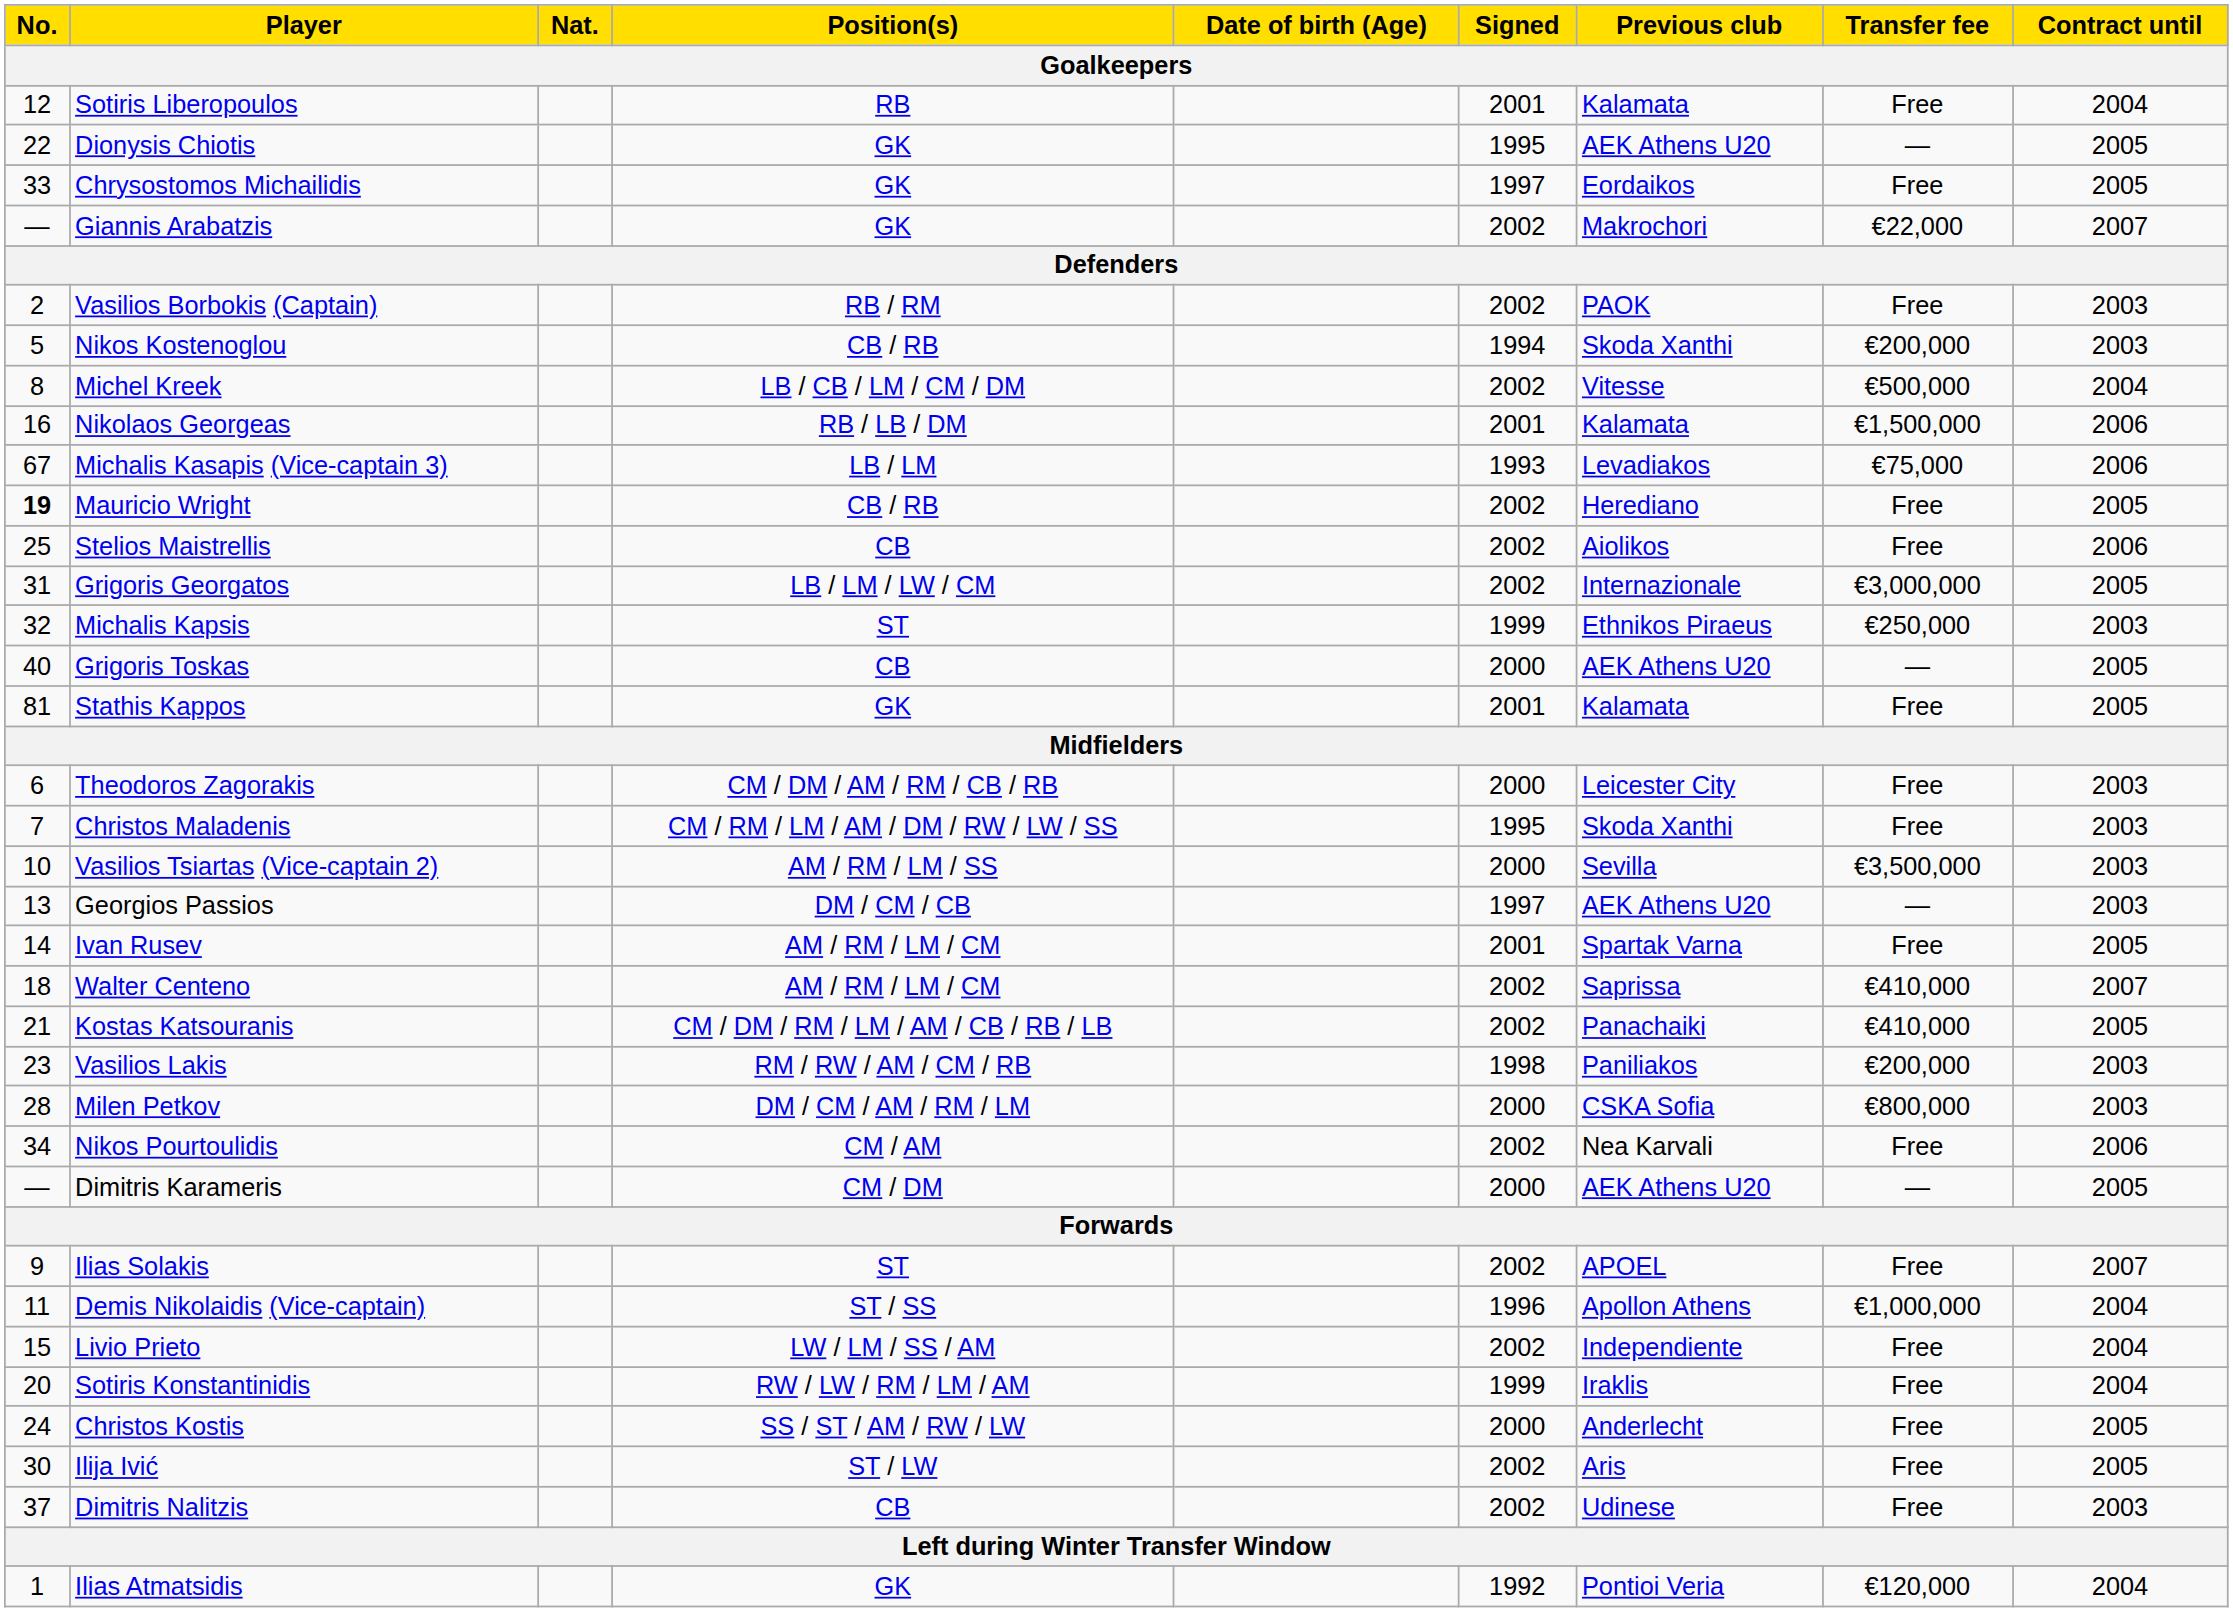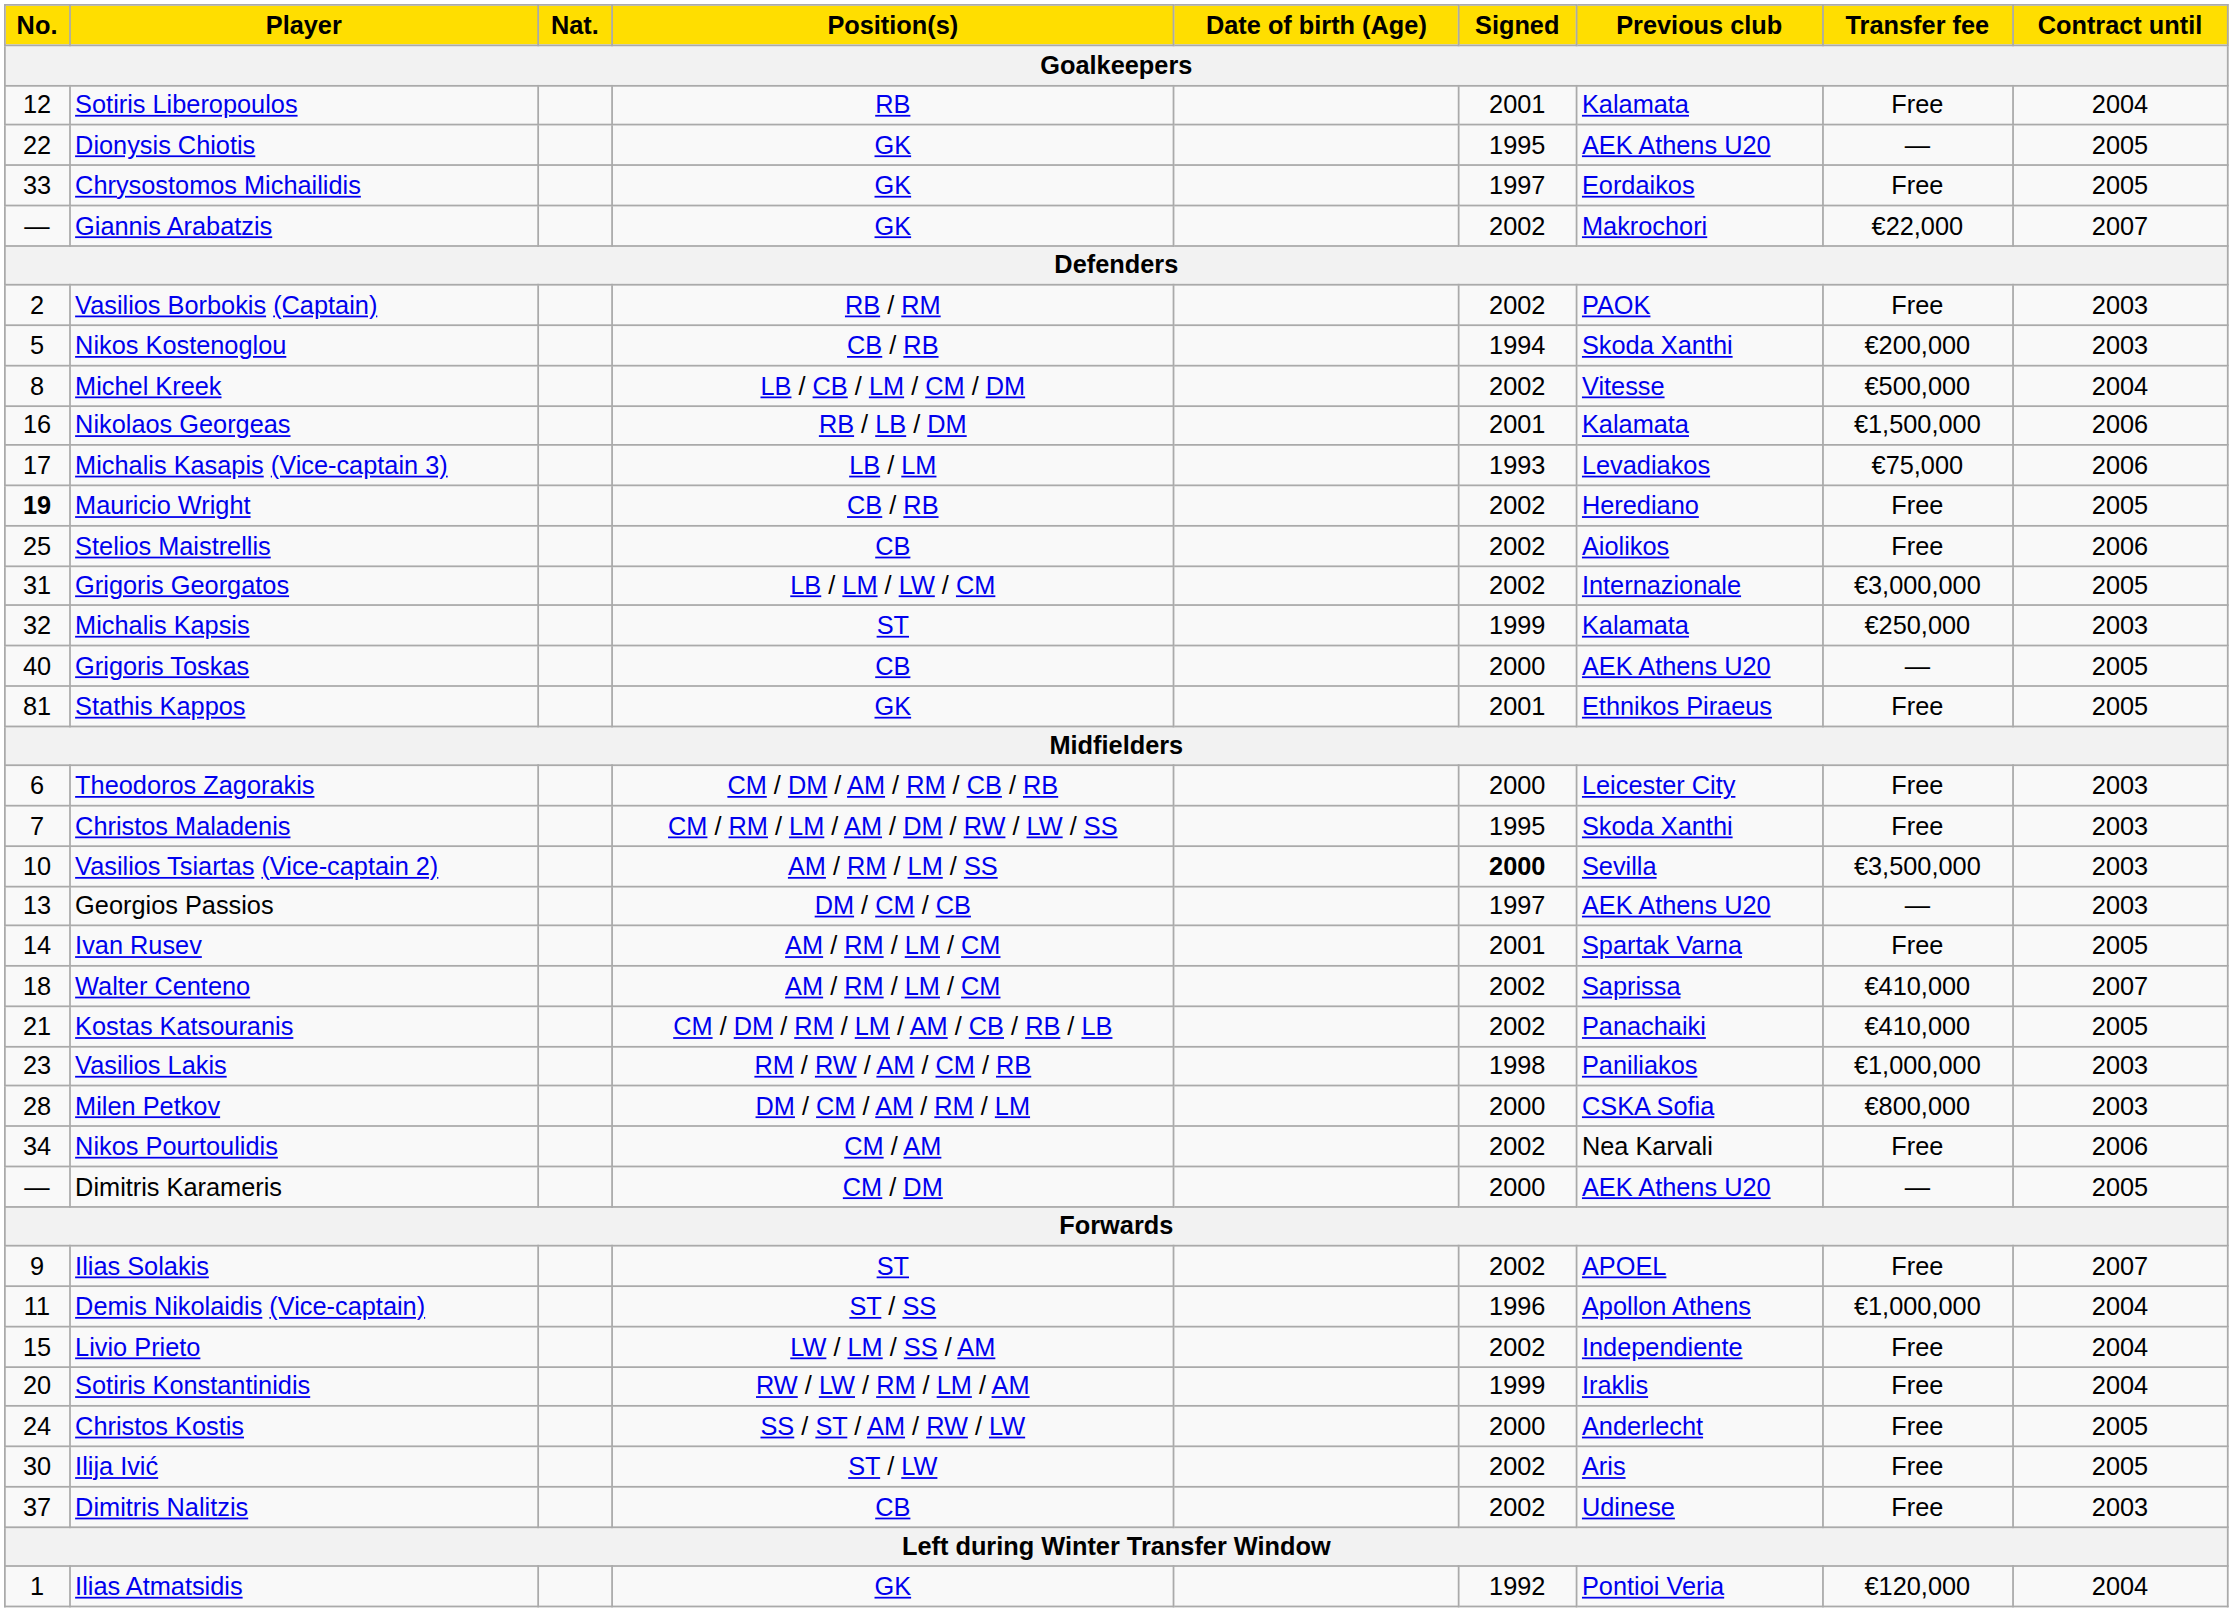(37, 466) 67 -> (37, 466) 17
(1677, 626) Ethnikos Piraeus -> (1635, 626) Kalamata
(1635, 706) Kalamata -> (1677, 706) Ethnikos Piraeus
(1517, 866) normal -> (1517, 866) bold
(1917, 1066) €200,000 -> (1917, 1066) €1,000,000
